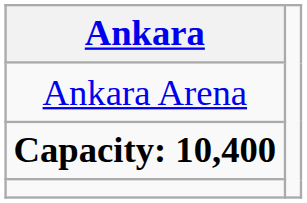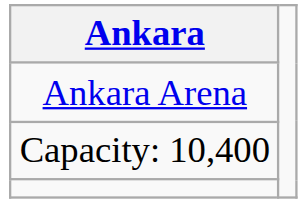(145, 149) bold -> (145, 149) normal
